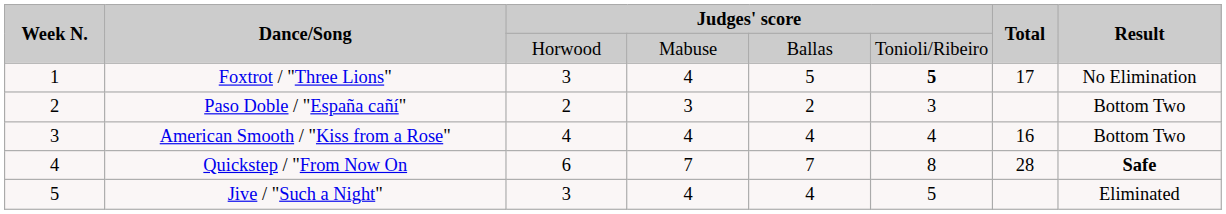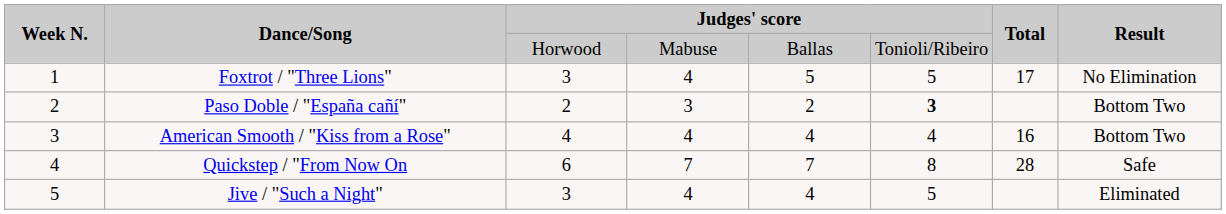(931, 77) bold -> (931, 77) normal
(931, 106) normal -> (931, 106) bold
(1139, 164) bold -> (1139, 164) normal
